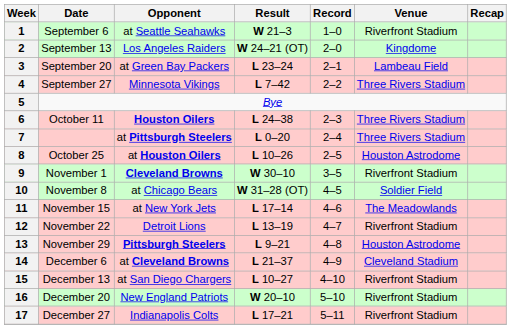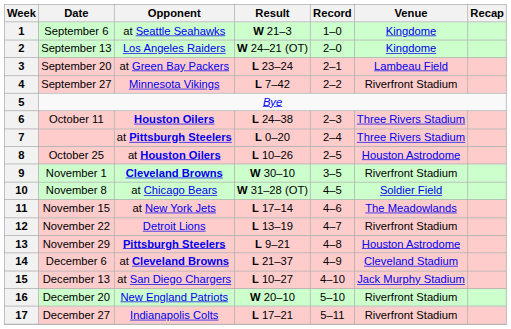(411, 31) Riverfront Stadium -> (411, 31) Kingdome
(411, 84) Three Rivers Stadium -> (411, 84) Riverfront Stadium
(411, 279) Riverfront Stadium -> (411, 279) Jack Murphy Stadium
